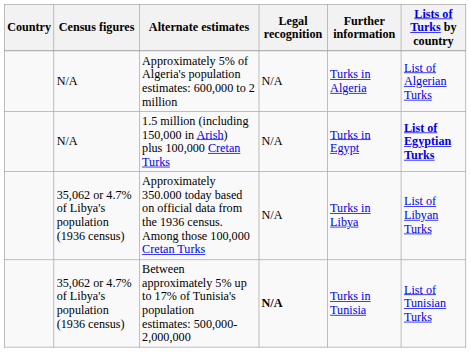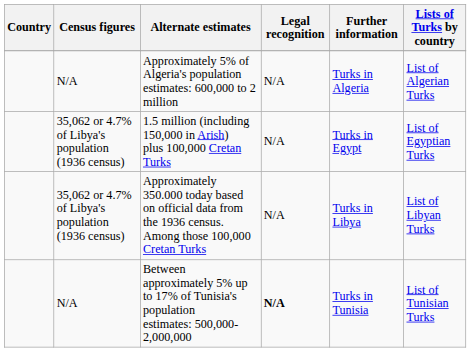(67, 141) N/A -> (94, 141) 35,062 or 4.7% of Libya's population (1936 census)
(428, 141) bold -> (428, 141) normal
(94, 303) 35,062 or 4.7% of Libya's population (1936 census) -> (67, 303) N/A
